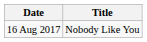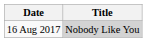(102, 29) no background -> (102, 29) lightgrey background
